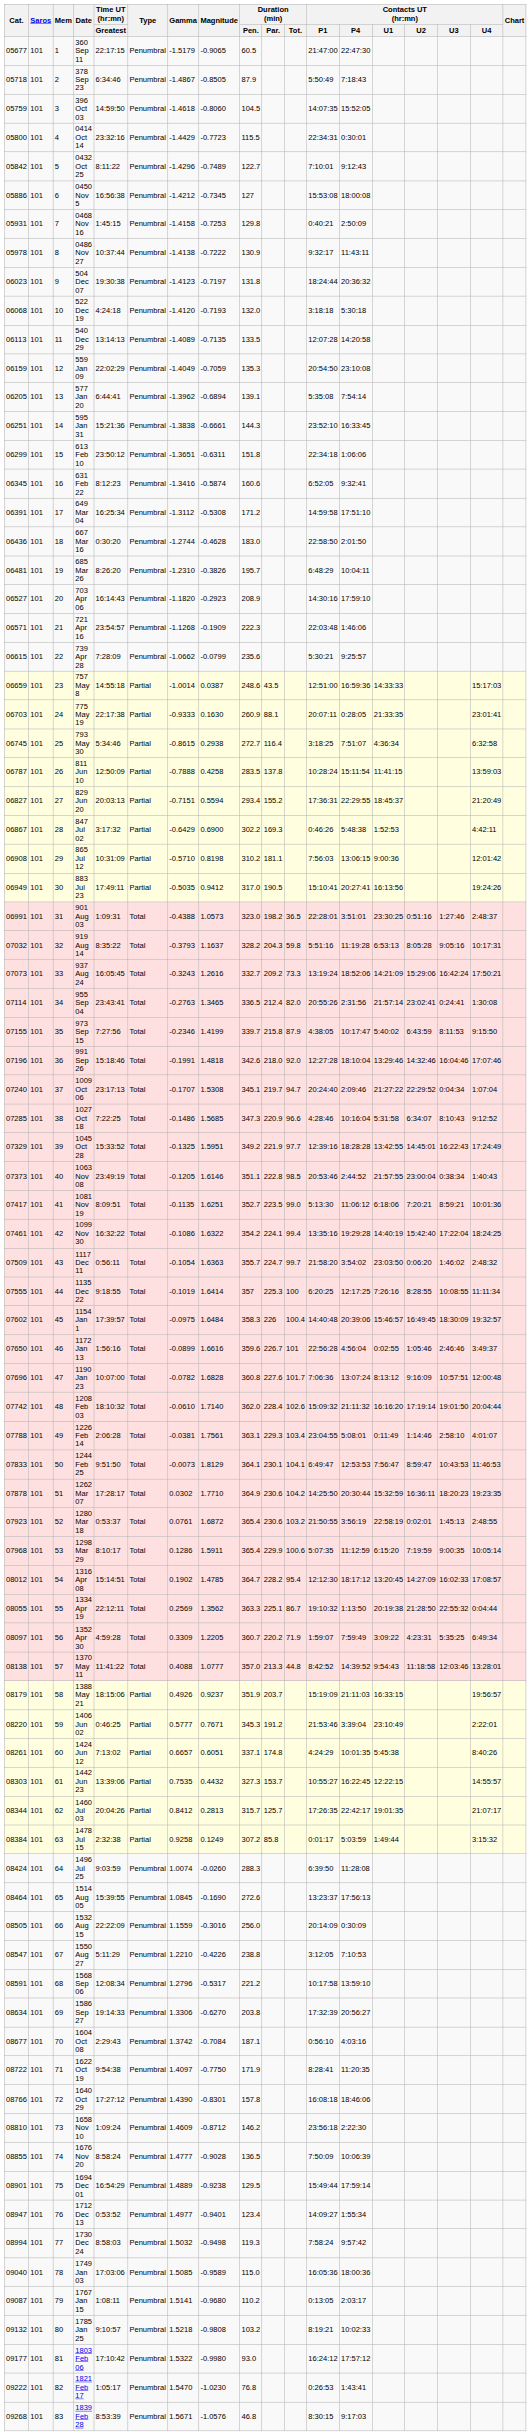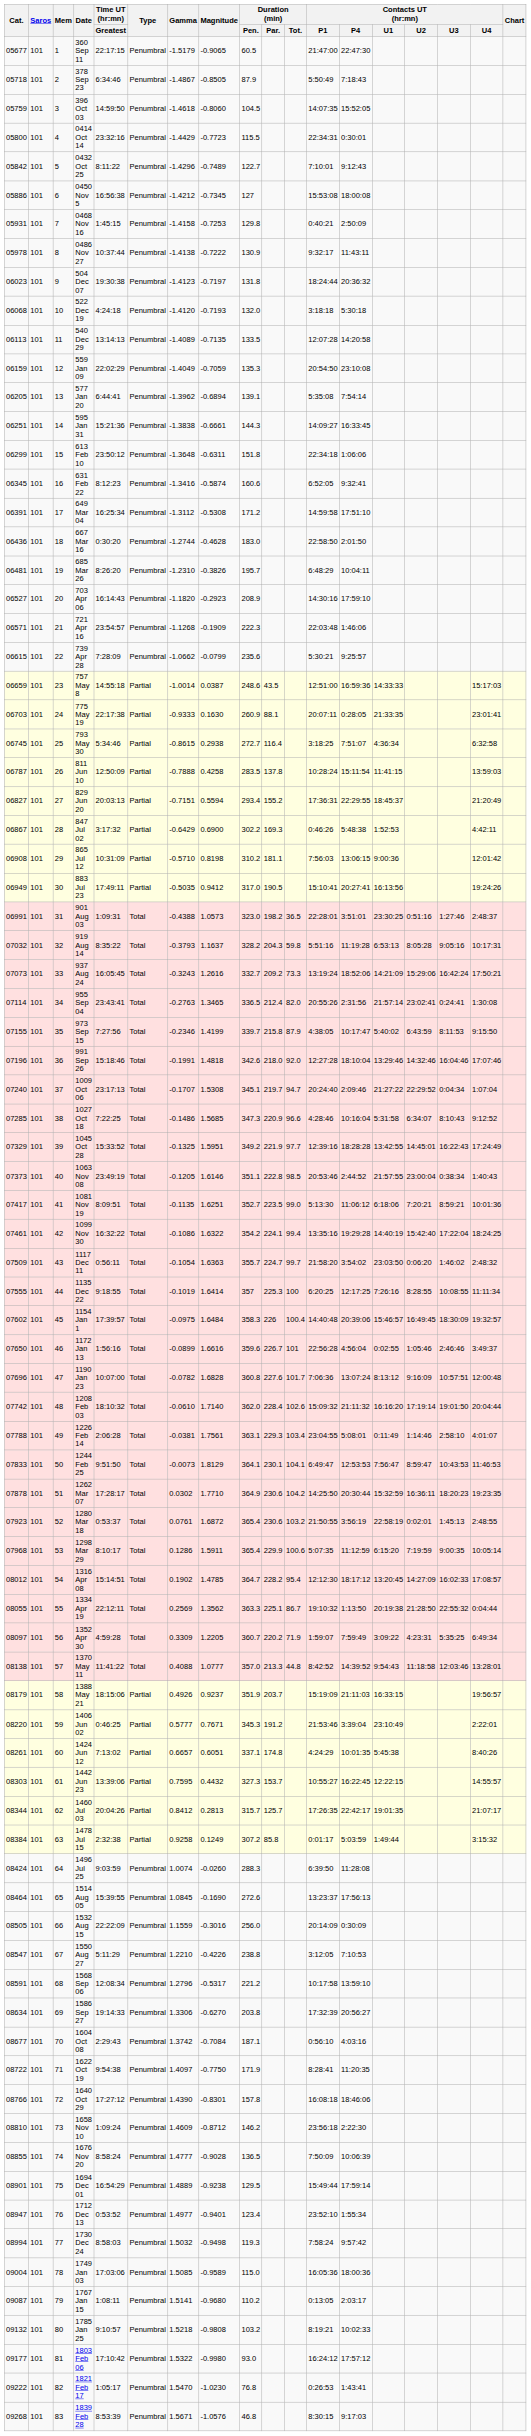(323, 426) 23:52:10 -> (323, 426) 14:09:27
(182, 455) -1.3651 -> (182, 455) -1.3648
(181, 1782) 0.7535 -> (181, 1782) 0.7595
(323, 2214) 14:09:27 -> (323, 2214) 23:52:10
(16, 2272) 09040 -> (16, 2272) 09004
